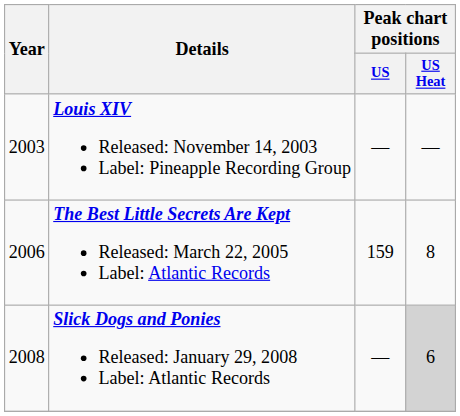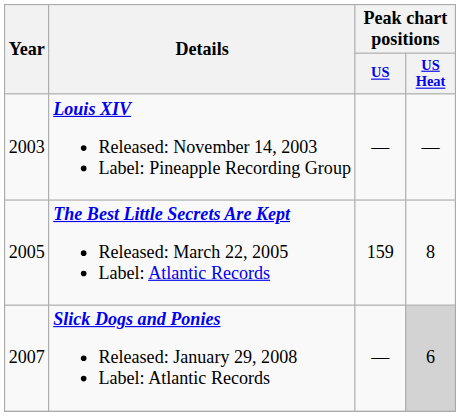(27, 252) 2006 -> (27, 252) 2005
(27, 358) 2008 -> (27, 358) 2007
